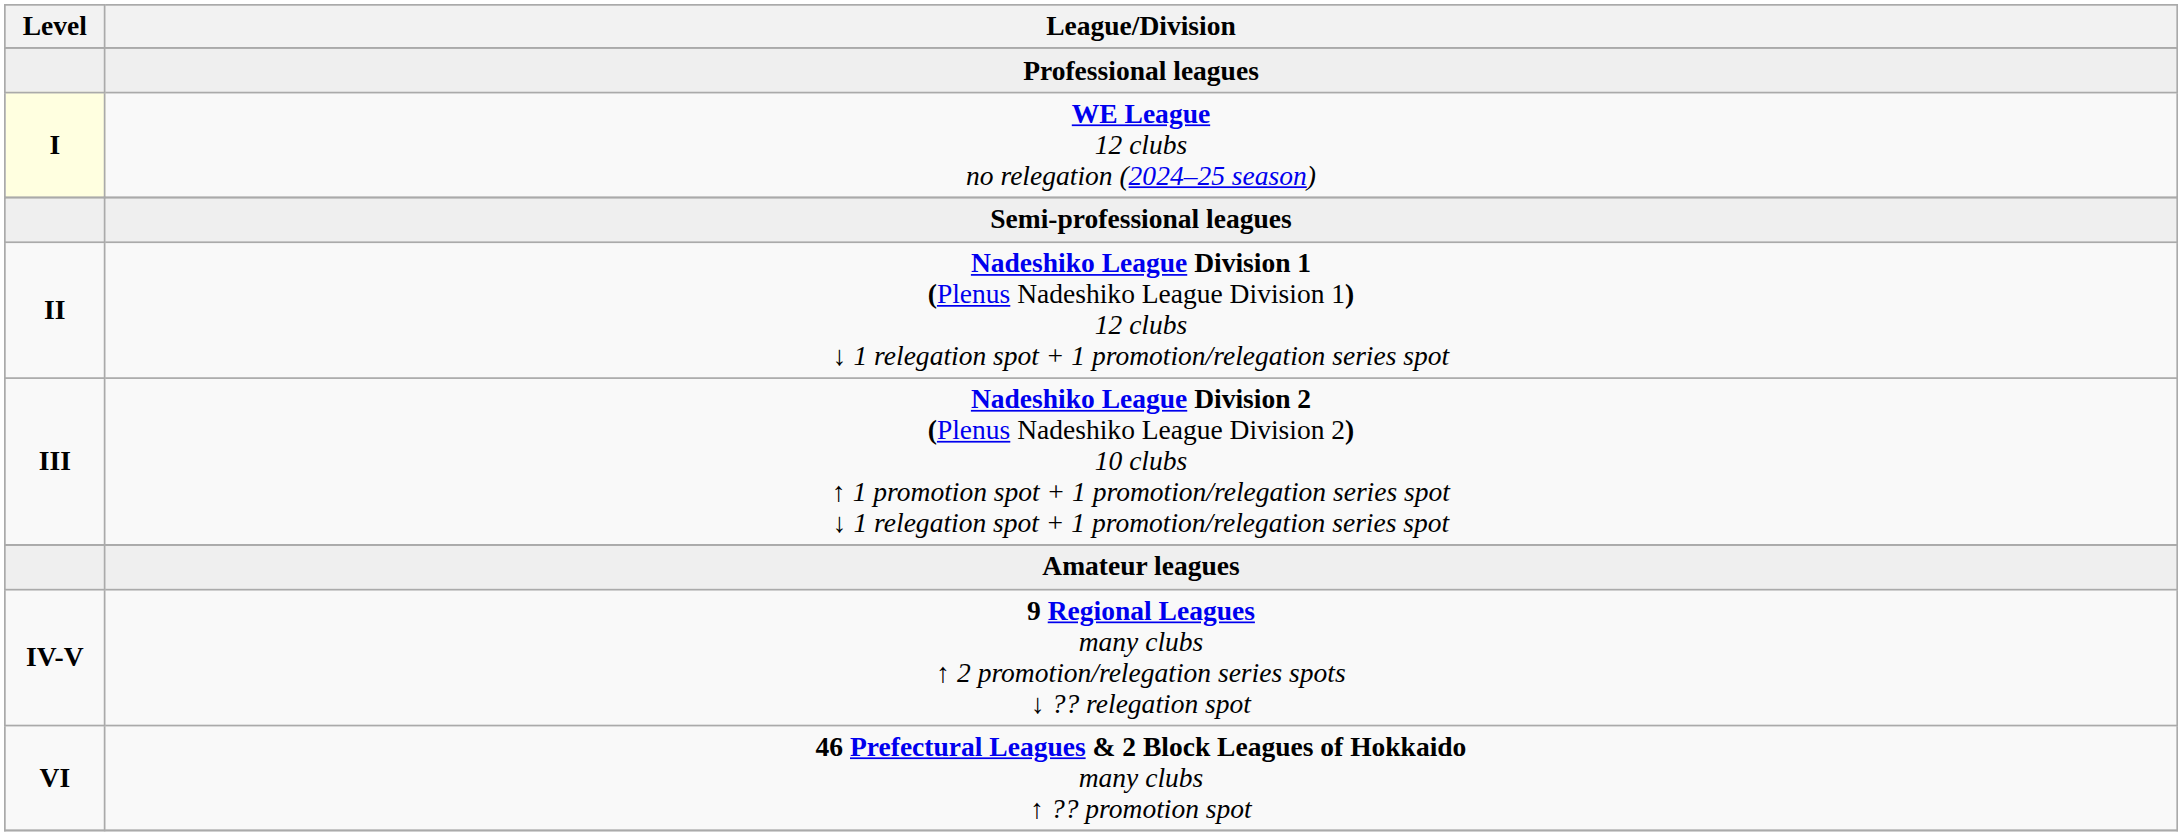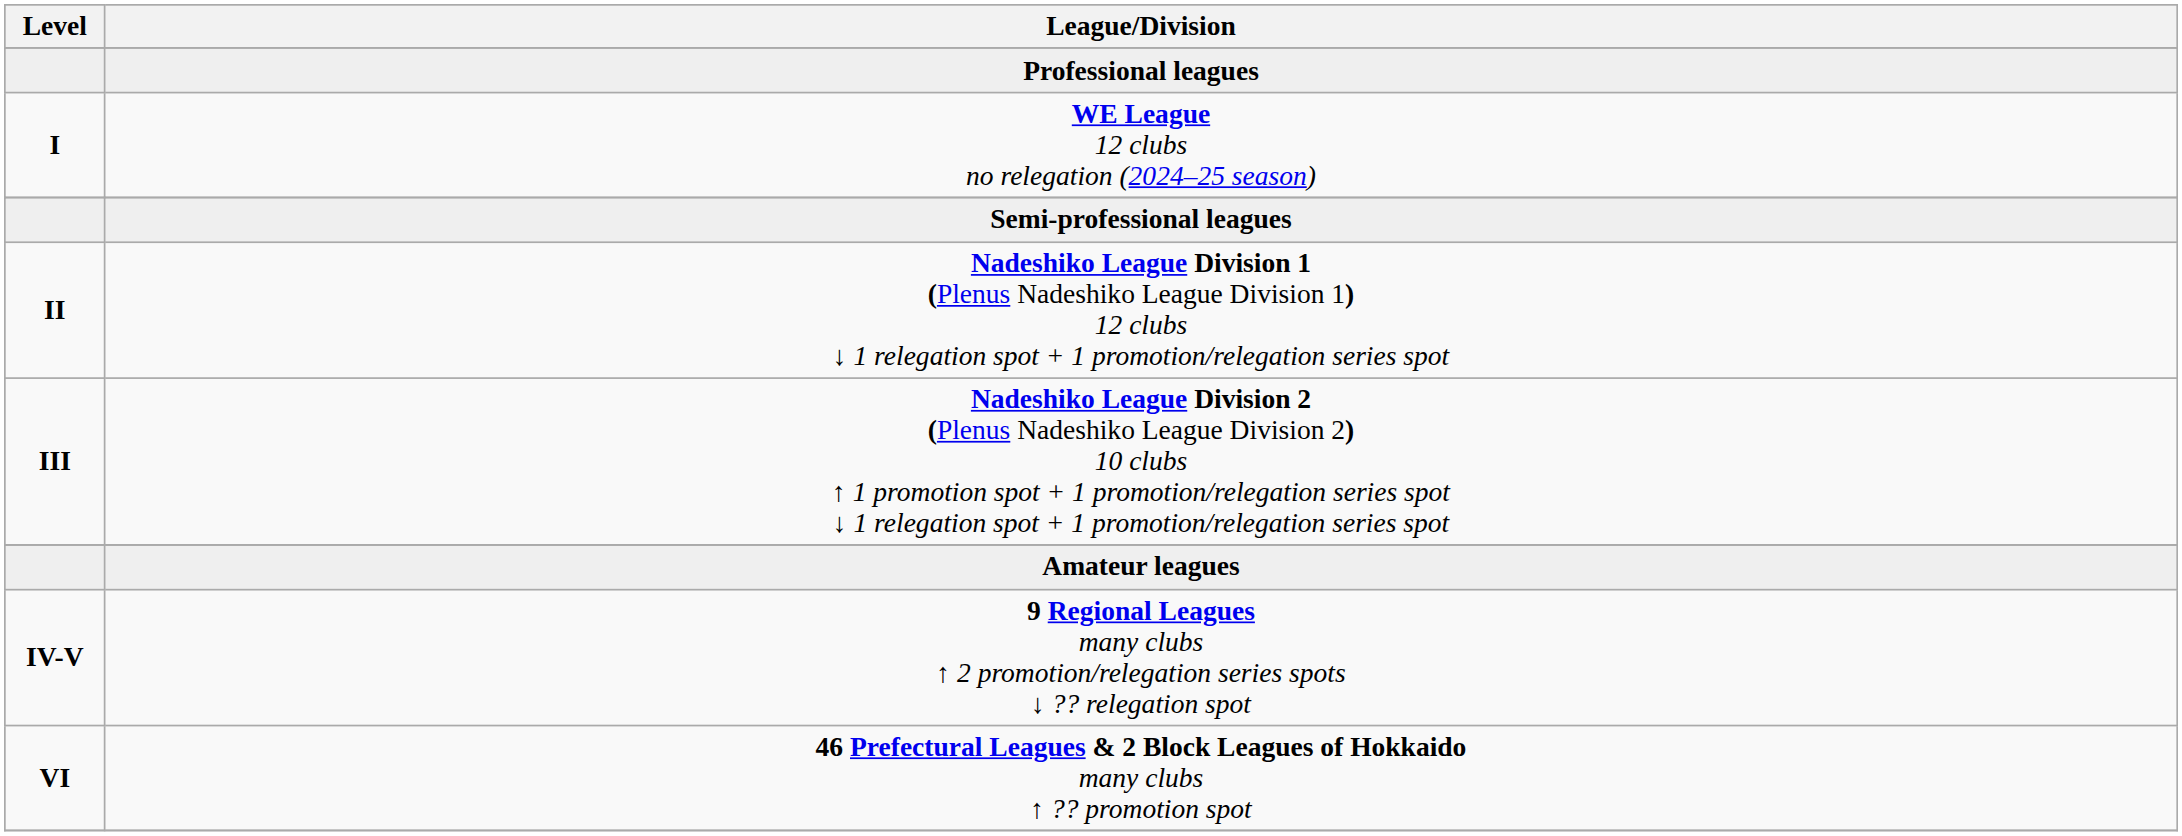(55, 144) lightyellow background -> (55, 144) no background
